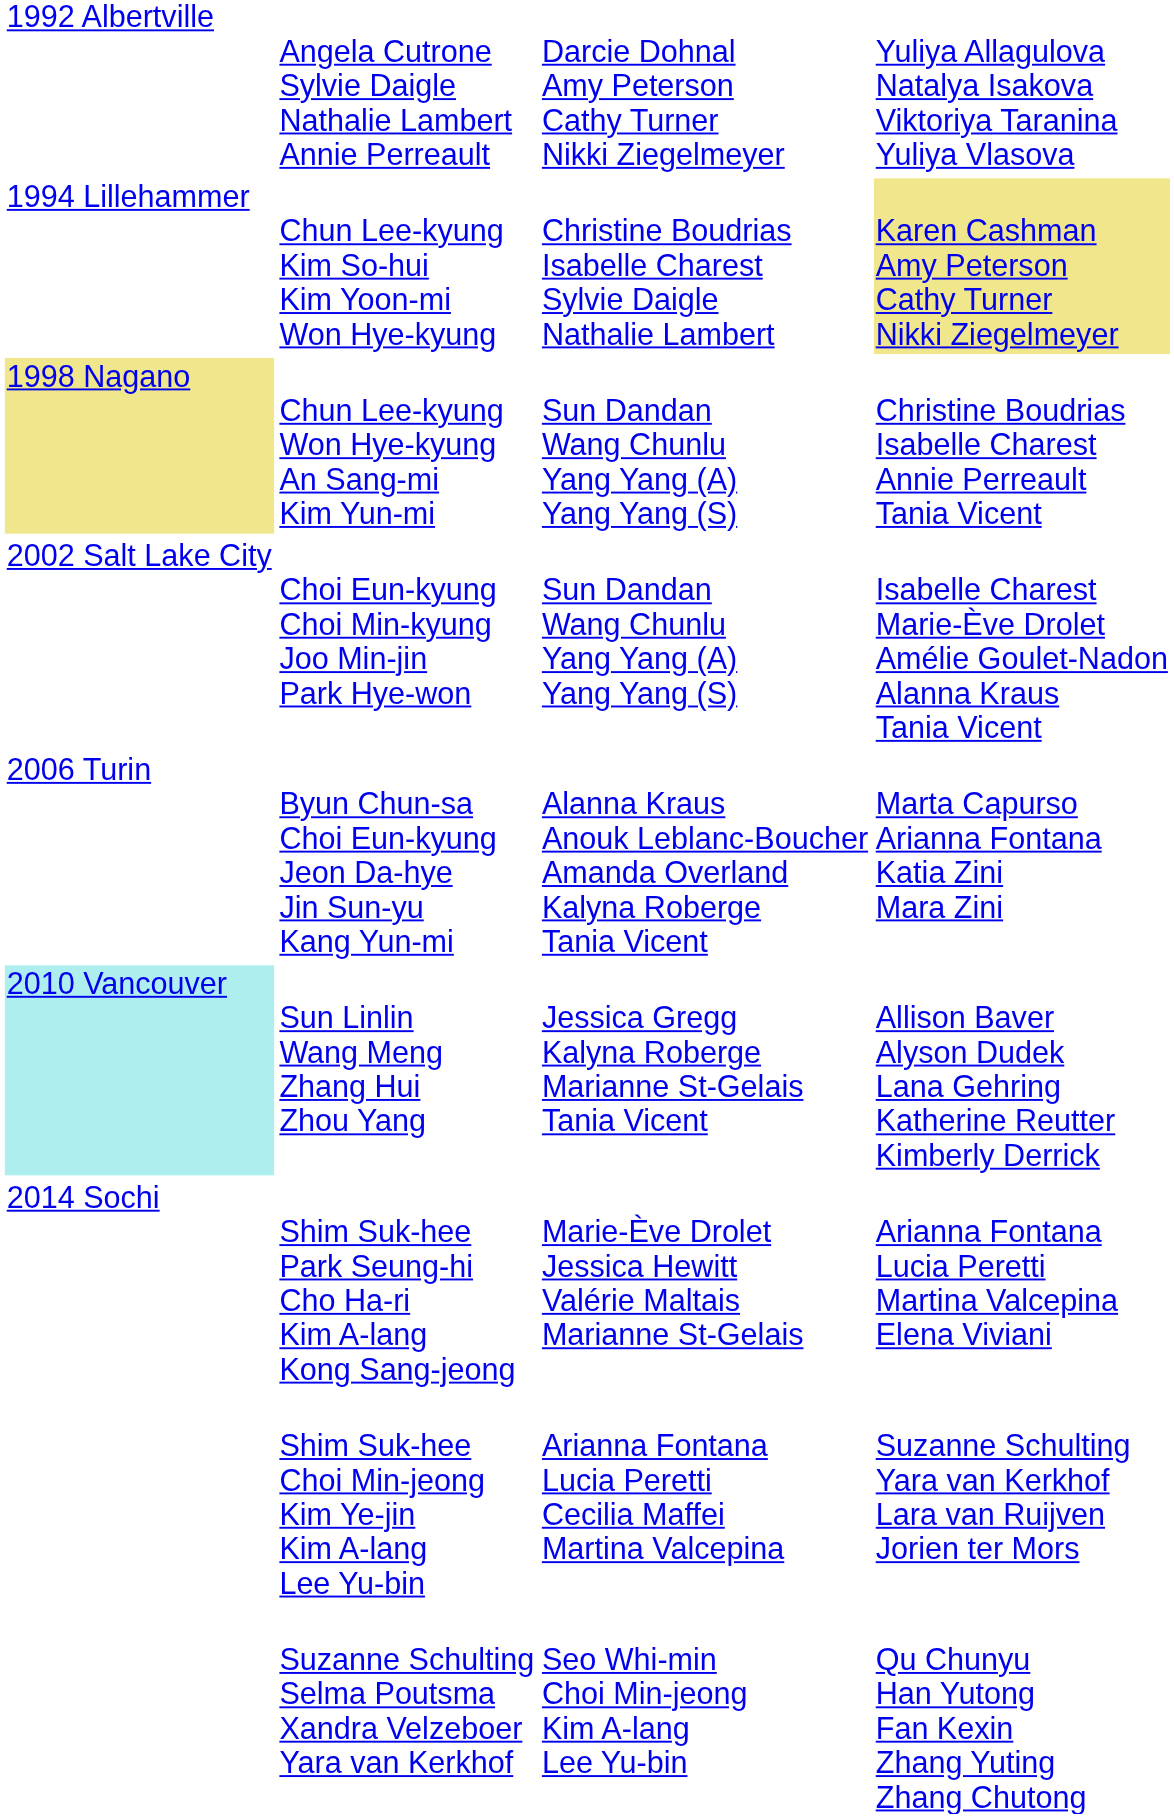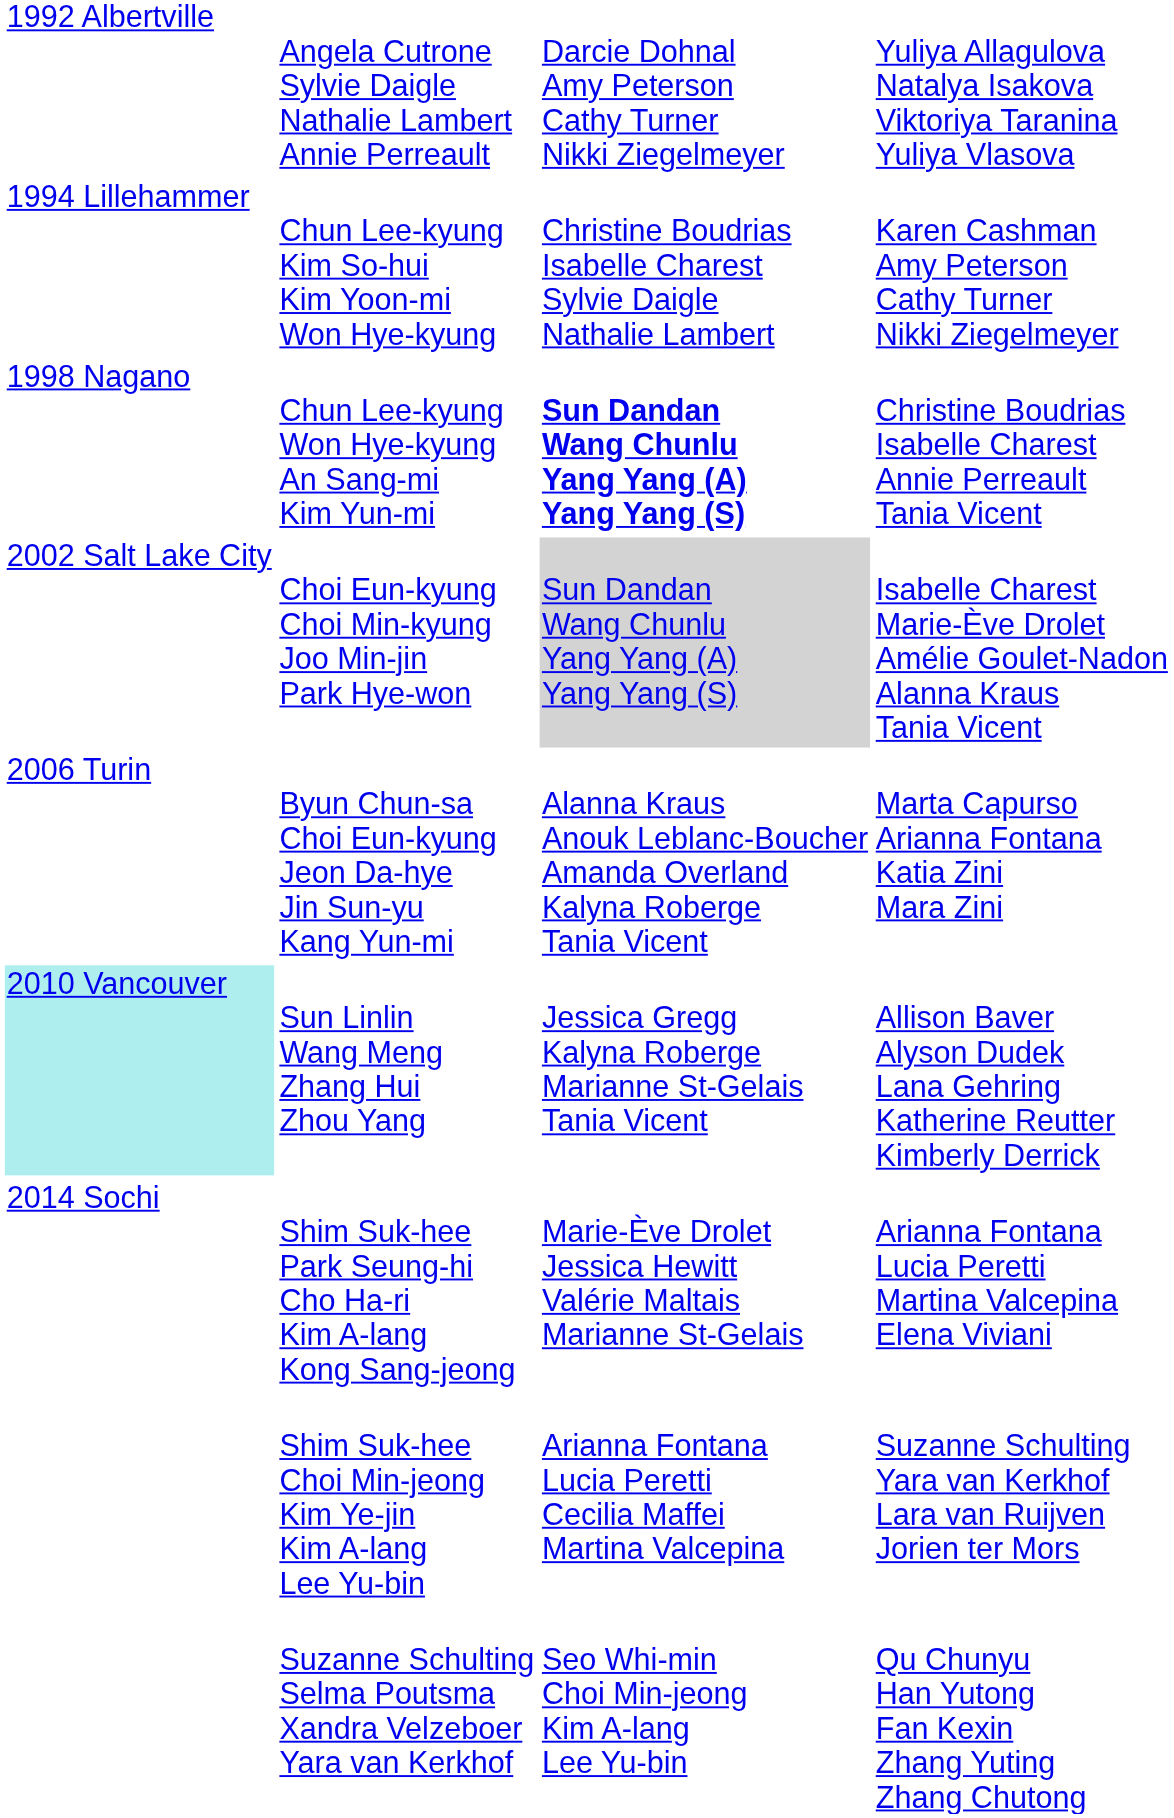(997, 282) khaki background -> (997, 282) no background
(98, 376) khaki background -> (98, 376) no background
(640, 462) normal -> (644, 462) bold
(640, 642) no background -> (640, 642) lightgrey background
